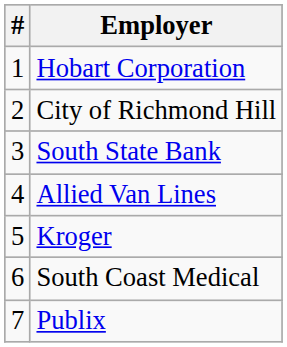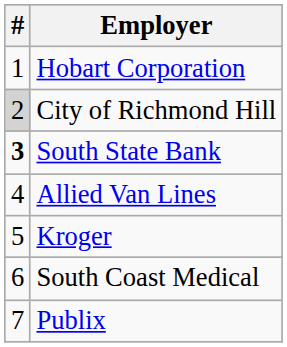(18, 109) no background -> (18, 109) lightgrey background
(18, 151) normal -> (18, 151) bold
